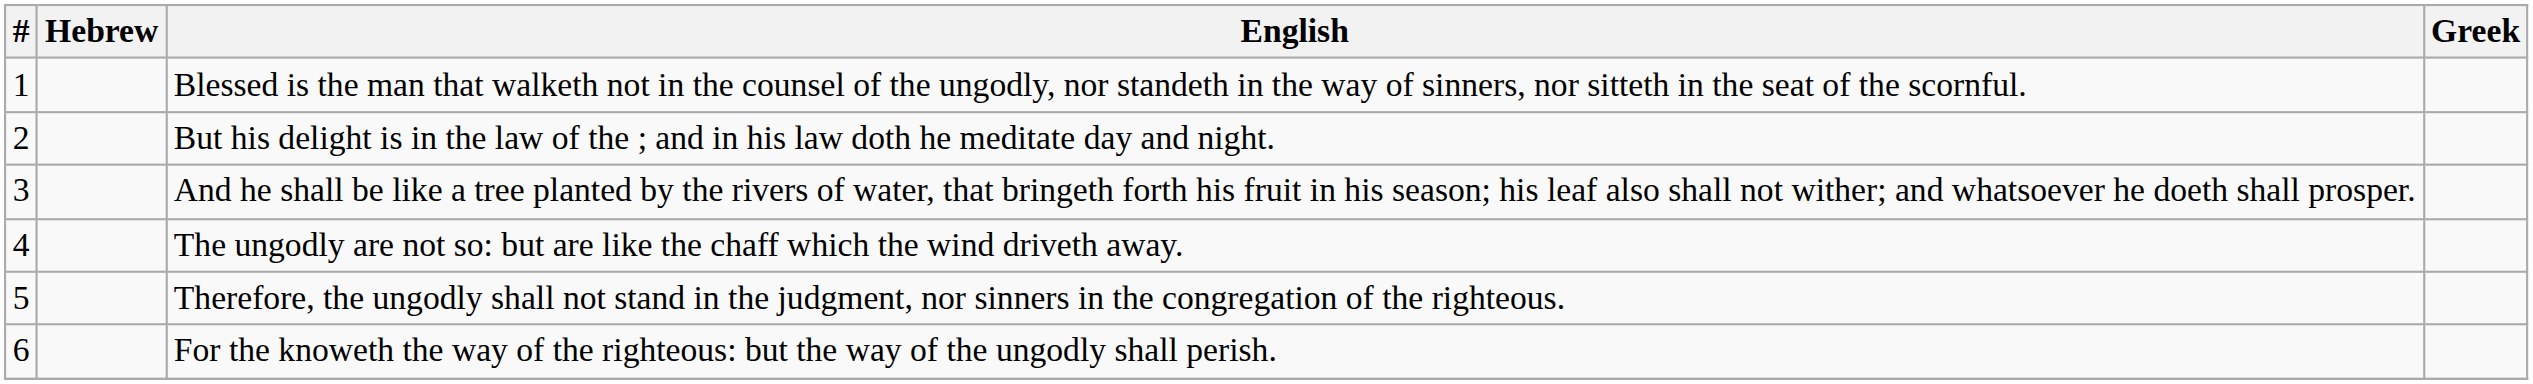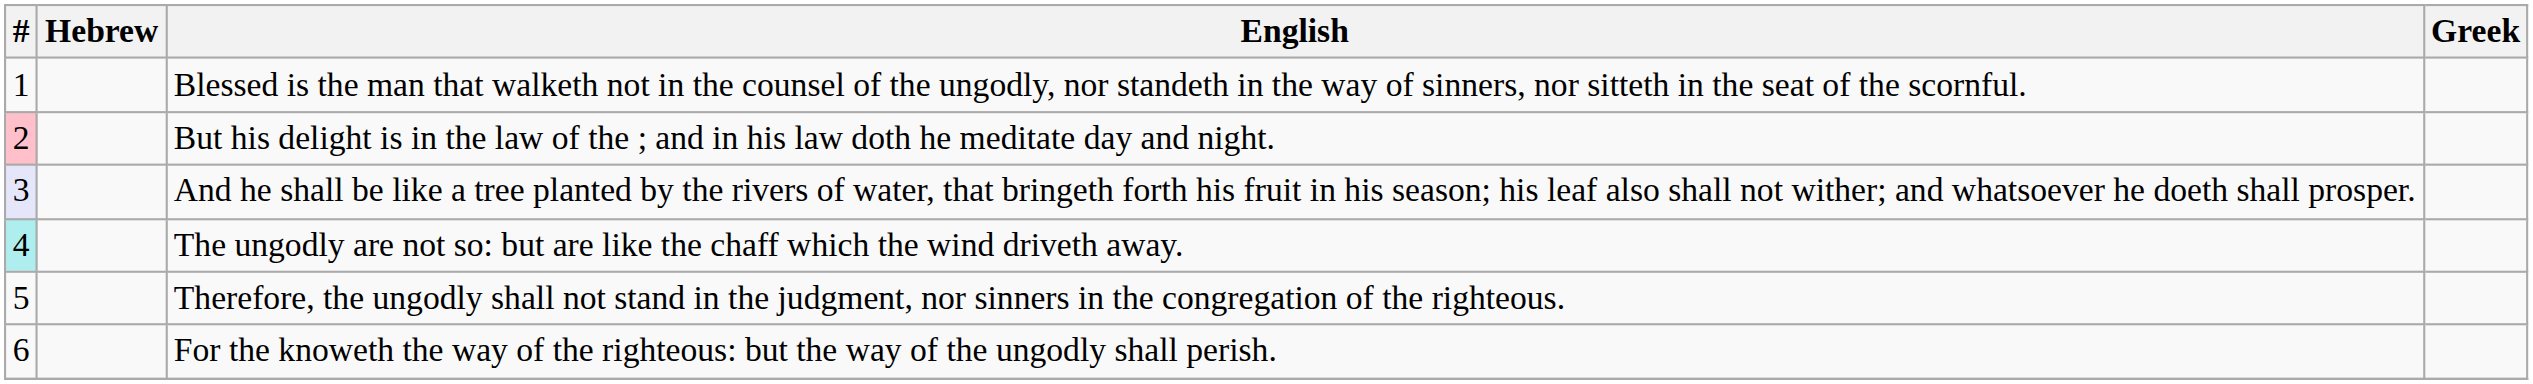(21, 137) no background -> (21, 137) pink background
(21, 191) no background -> (21, 191) lavender background
(21, 244) no background -> (21, 244) paleturquoise background
